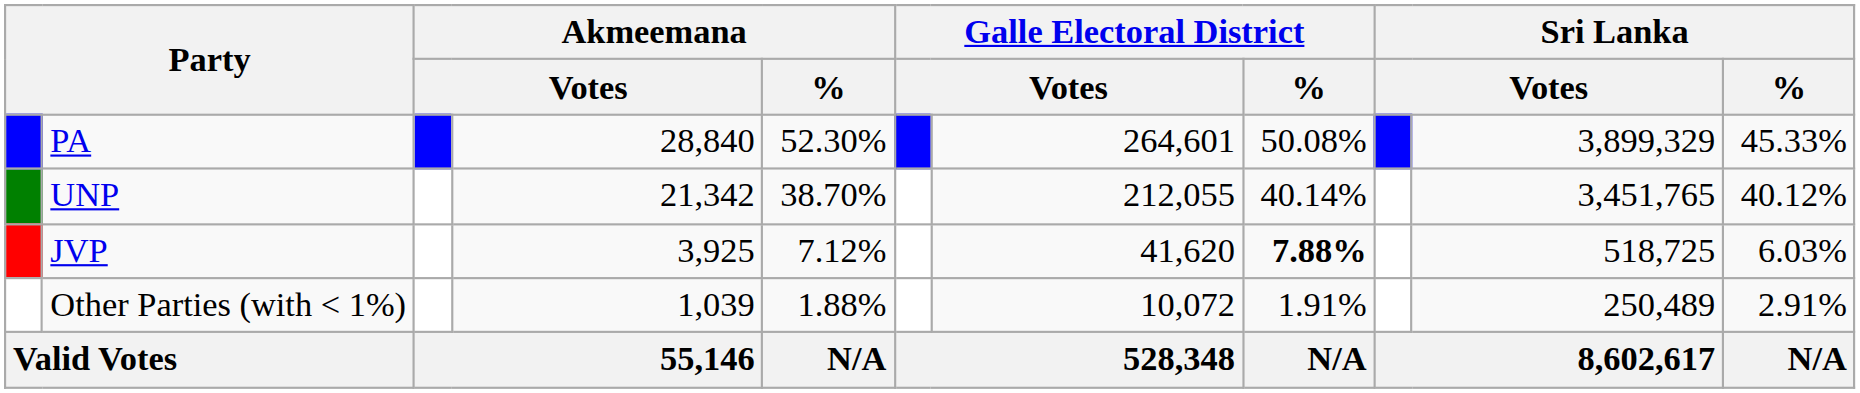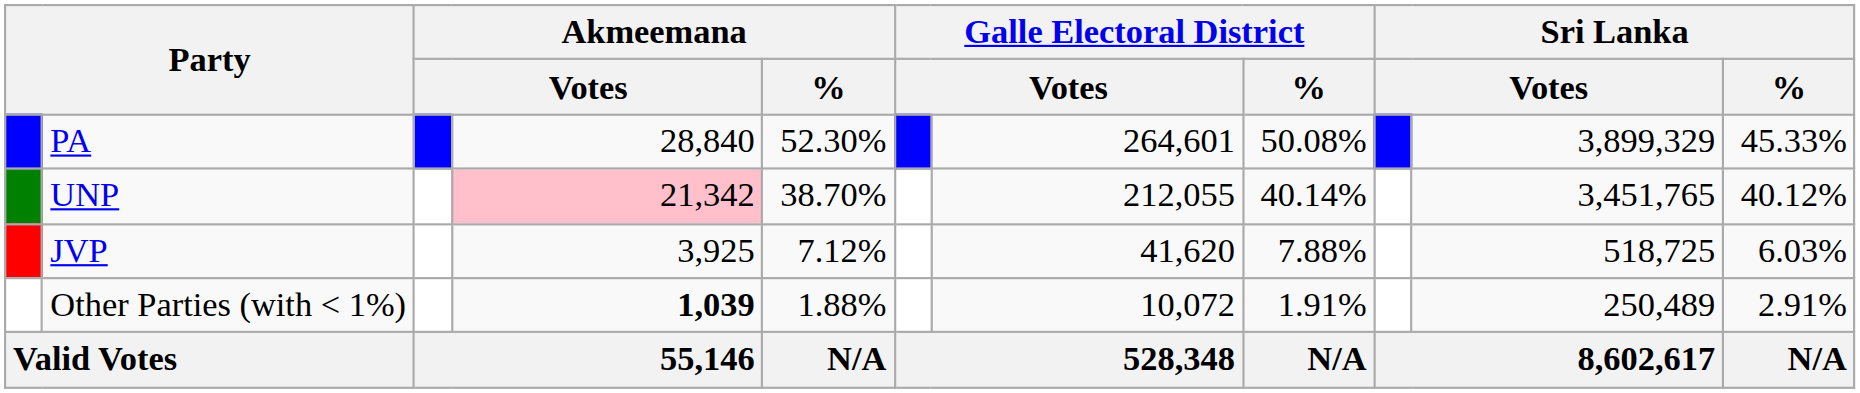(707, 195) no background -> (707, 195) pink background
(1319, 250) bold -> (1322, 250) normal
(716, 304) normal -> (716, 304) bold
